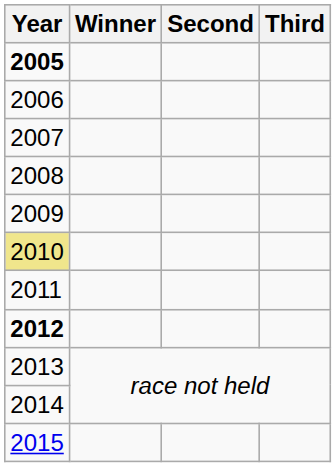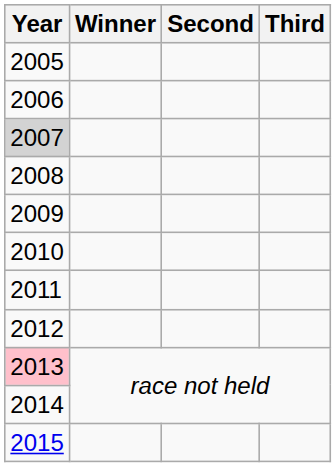(37, 62) bold -> (37, 62) normal
(37, 138) no background -> (37, 138) lightgrey background
(37, 252) khaki background -> (37, 252) no background
(37, 328) bold -> (37, 328) normal
(37, 366) no background -> (37, 366) pink background
